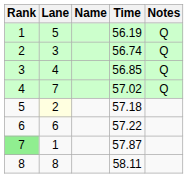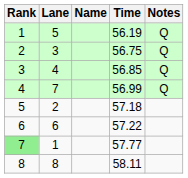(127, 51) 56.74 -> (127, 51) 56.75
(127, 88) 57.02 -> (127, 88) 56.99
(55, 107) lightyellow background -> (55, 107) no background
(127, 145) 57.87 -> (127, 145) 57.77
